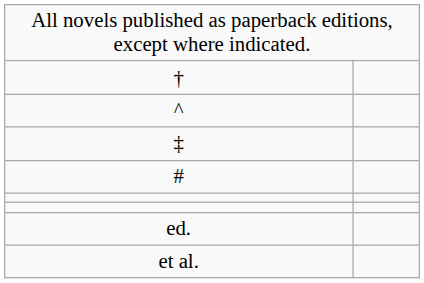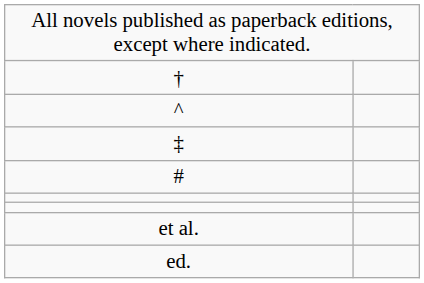(179, 228) ed. -> (179, 228) et al.
(179, 261) et al. -> (179, 261) ed.
